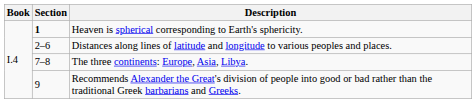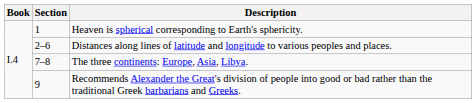(37, 29) bold -> (37, 29) normal
